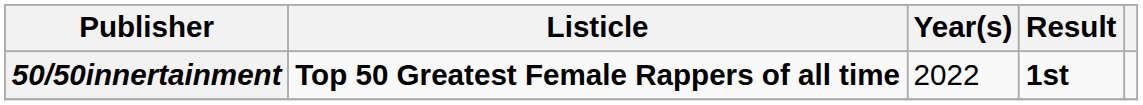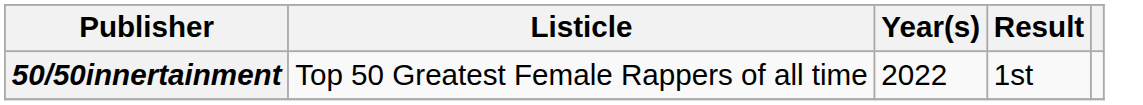(598, 74) bold -> (581, 74) normal
(1047, 74) bold -> (1013, 74) normal
